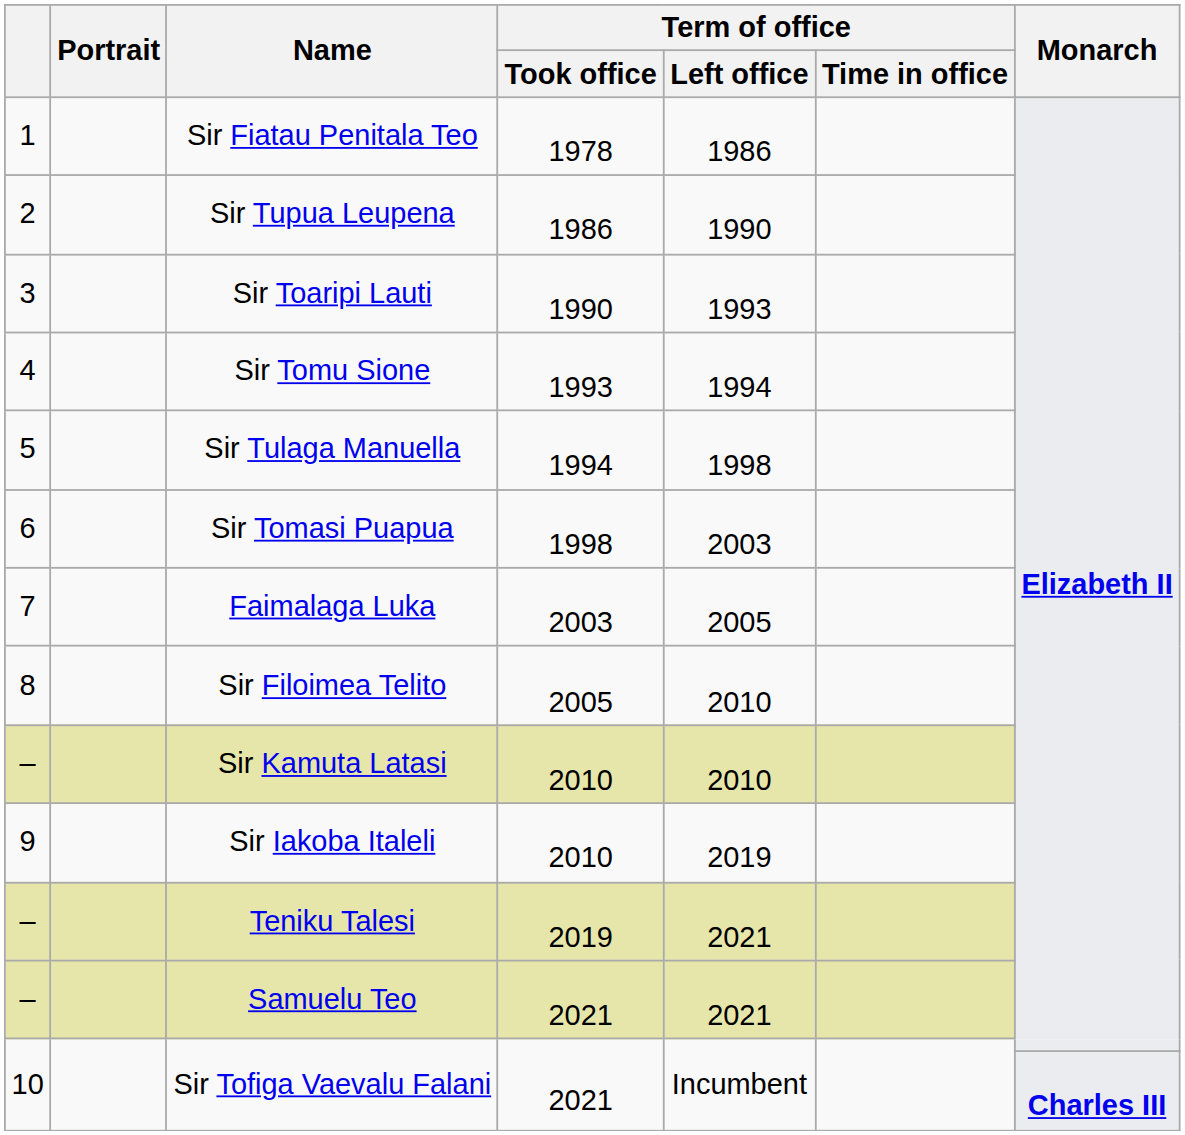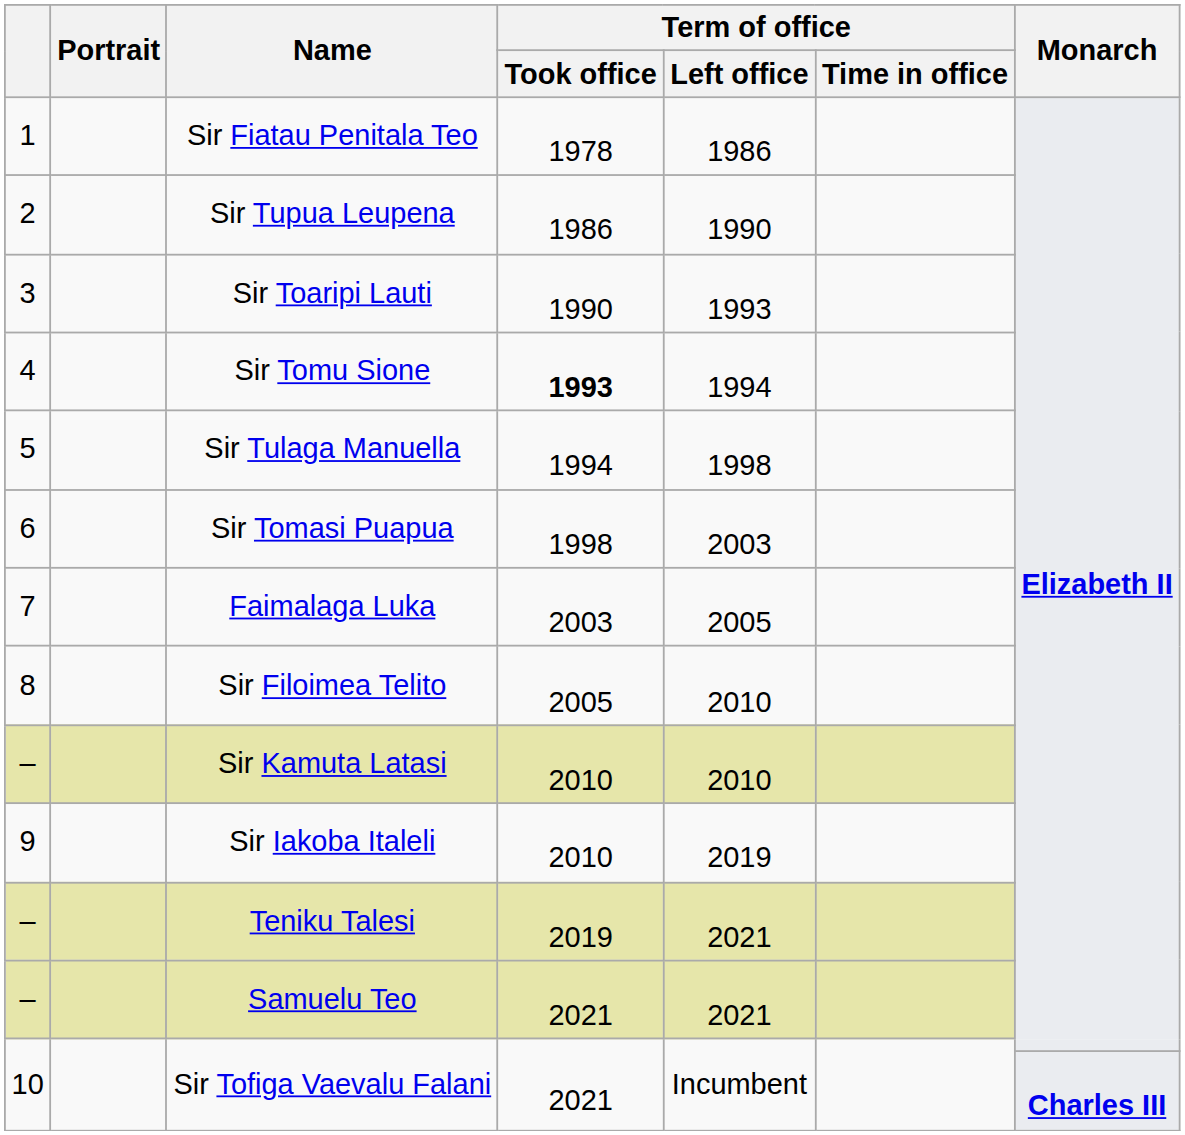(581, 387) normal -> (581, 387) bold
